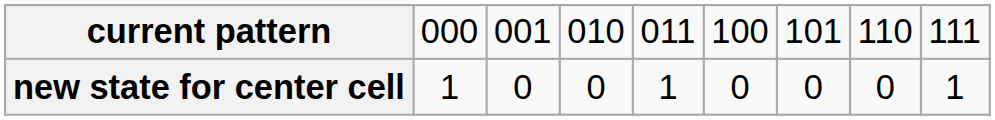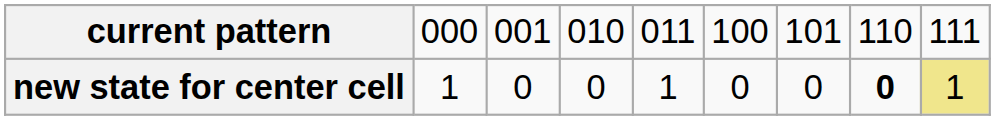(885, 86) normal -> (885, 86) bold
(955, 86) no background -> (955, 86) khaki background
